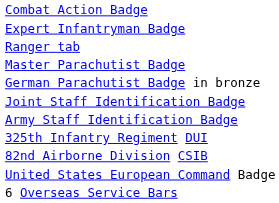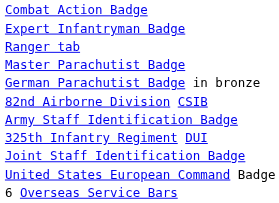(118, 101) Joint Staff Identification Badge -> (99, 101) 82nd Airborne Division CSIB
(99, 156) 82nd Airborne Division CSIB -> (118, 156) Joint Staff Identification Badge
